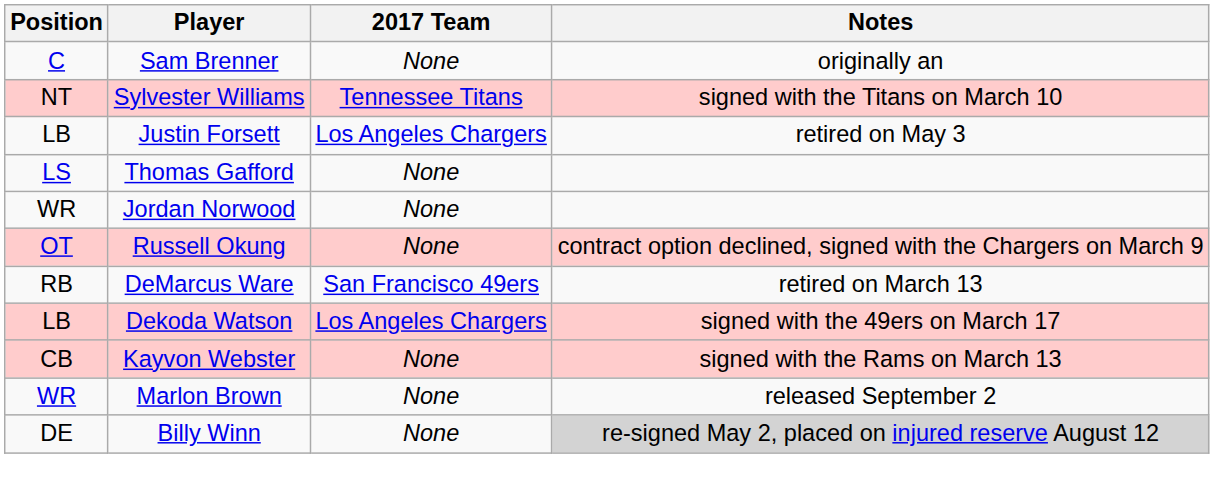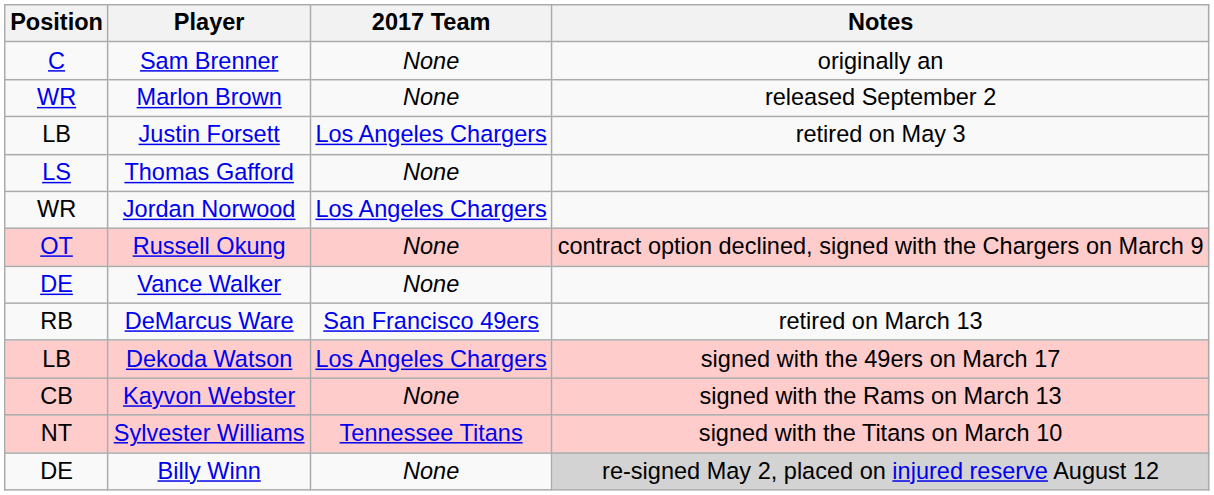rows swapped: (209, 396) <-> (209, 97)
(431, 209) None -> (431, 209) Los Angeles Chargers
+ row: (209, 284)
